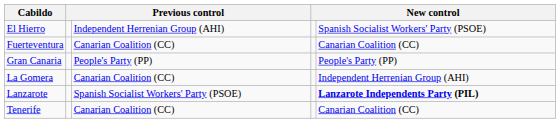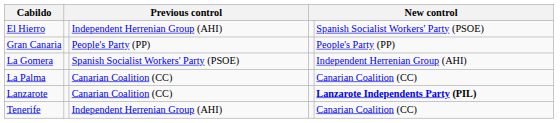- row: (35, 45)
(124, 77) Canarian Coalition (CC) -> (155, 61) Spanish Socialist Workers' Party (PSOE)
+ row: (26, 77)
(157, 93) Spanish Socialist Workers' Party (PSOE) -> (122, 93) Canarian Coalition (CC)
(124, 110) Canarian Coalition (CC) -> (147, 110) Independent Herrenian Group (AHI)
